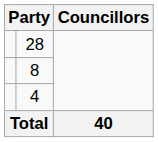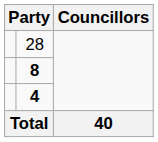(35, 70) normal -> (35, 70) bold
(35, 96) normal -> (35, 96) bold
